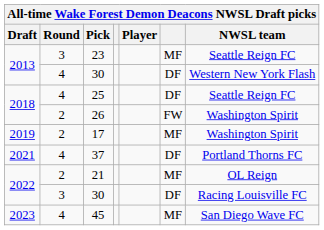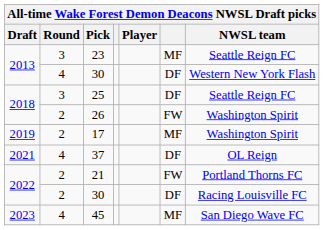(62, 94) 4 -> (62, 94) 3
(252, 154) Portland Thorns FC -> (252, 154) OL Reign
(173, 174) MF -> (173, 174) FW
(252, 174) OL Reign -> (252, 174) Portland Thorns FC
(62, 194) 3 -> (62, 194) 2
